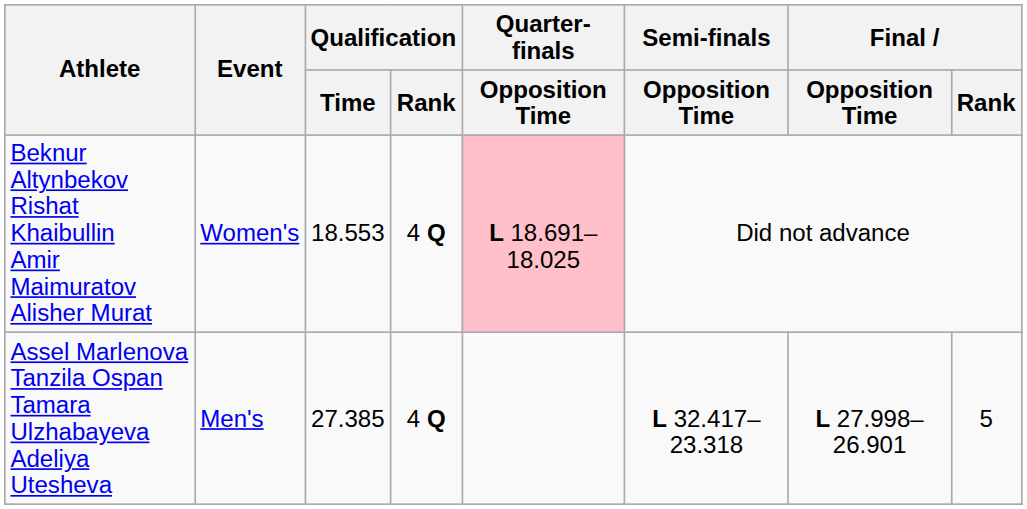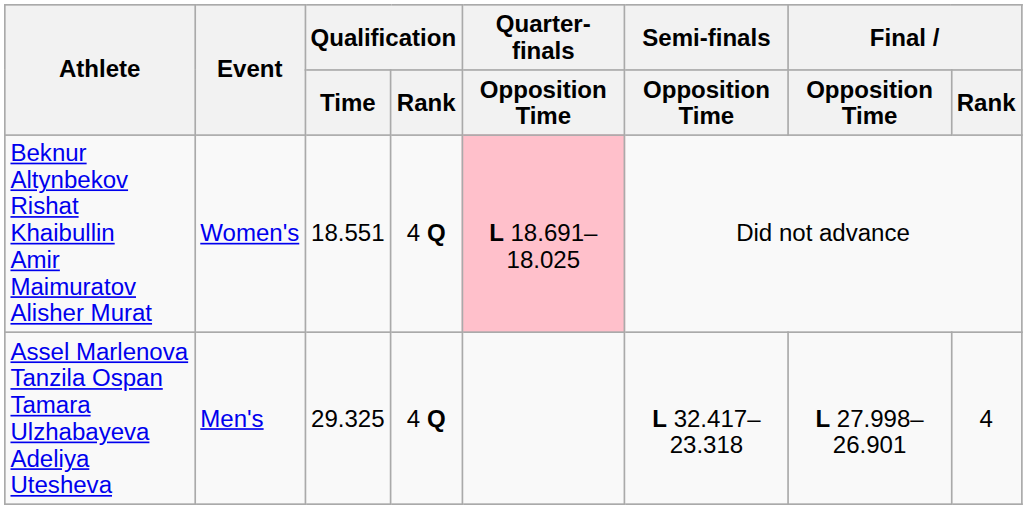(348, 234) 18.553 -> (348, 234) 18.551
(348, 419) 27.385 -> (348, 419) 29.325
(986, 419) 5 -> (986, 419) 4
